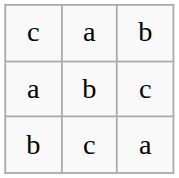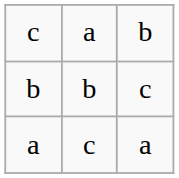(33, 88) a -> (33, 88) b
(33, 144) b -> (33, 144) a
